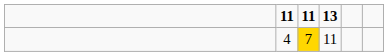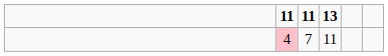(287, 39) no background -> (287, 39) pink background
(308, 39) gold background -> (308, 39) no background
